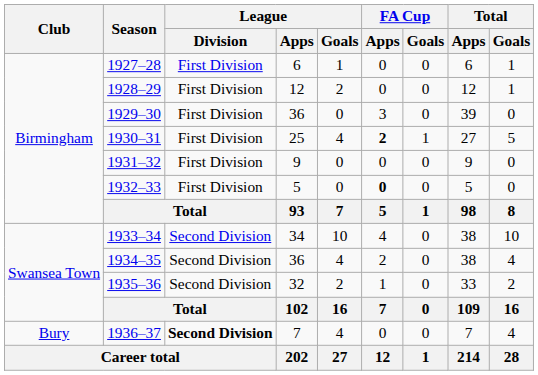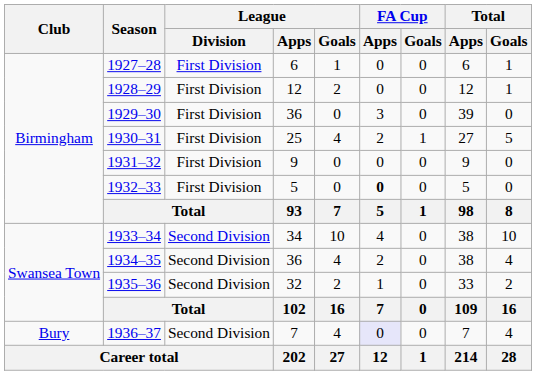(383, 138) bold -> (380, 138) normal
(220, 333) bold -> (219, 333) normal
(383, 333) no background -> (380, 333) lavender background
